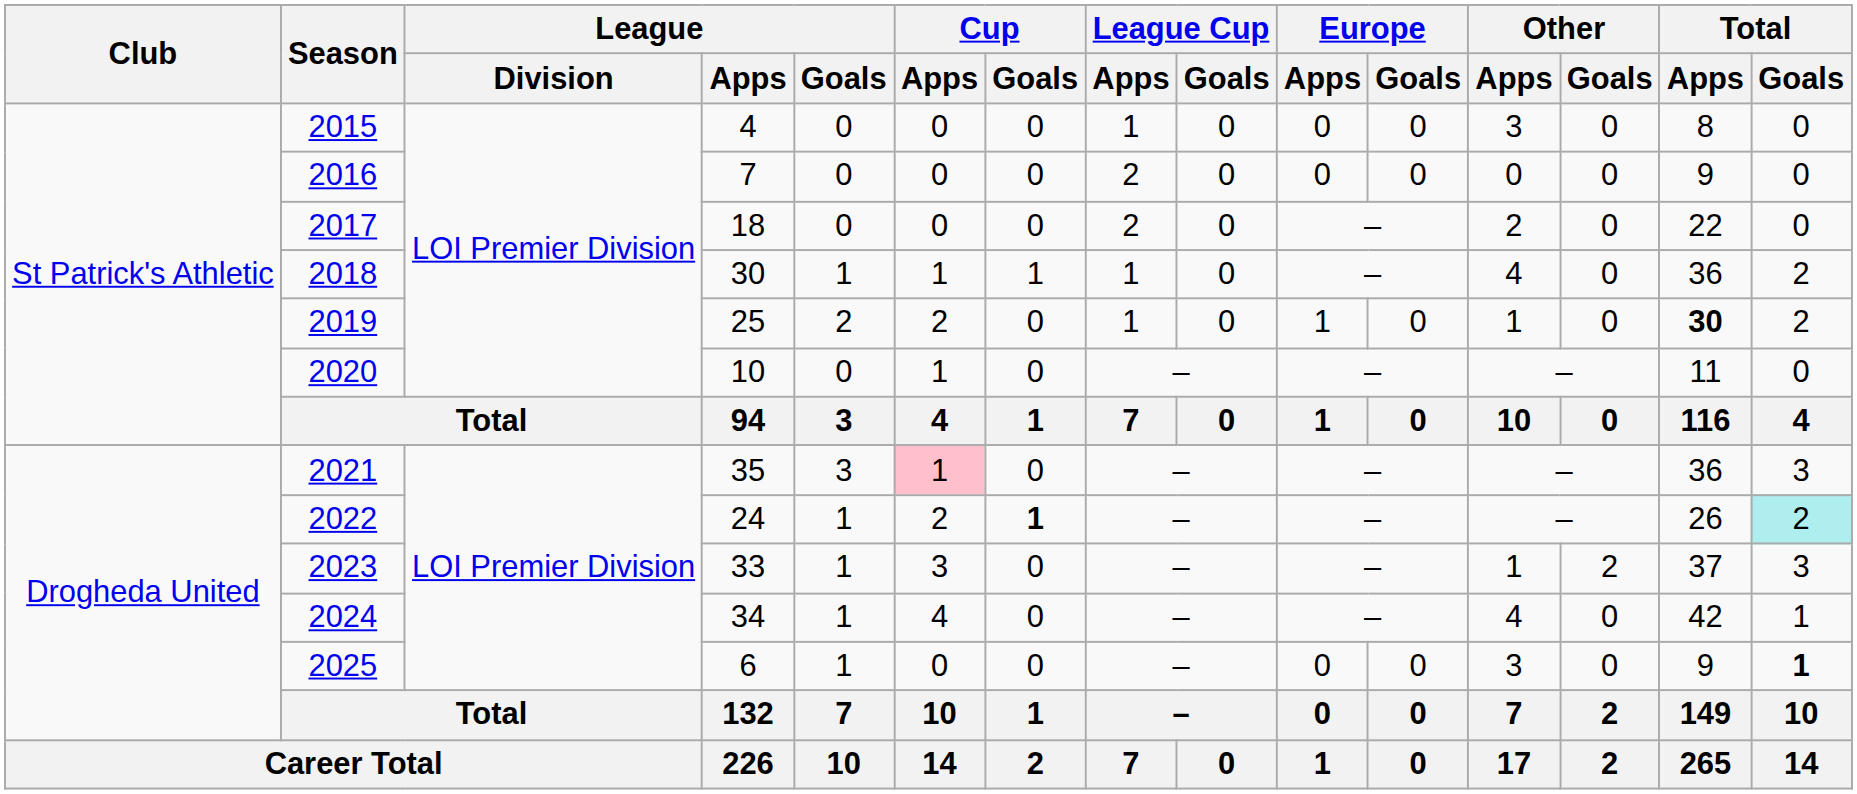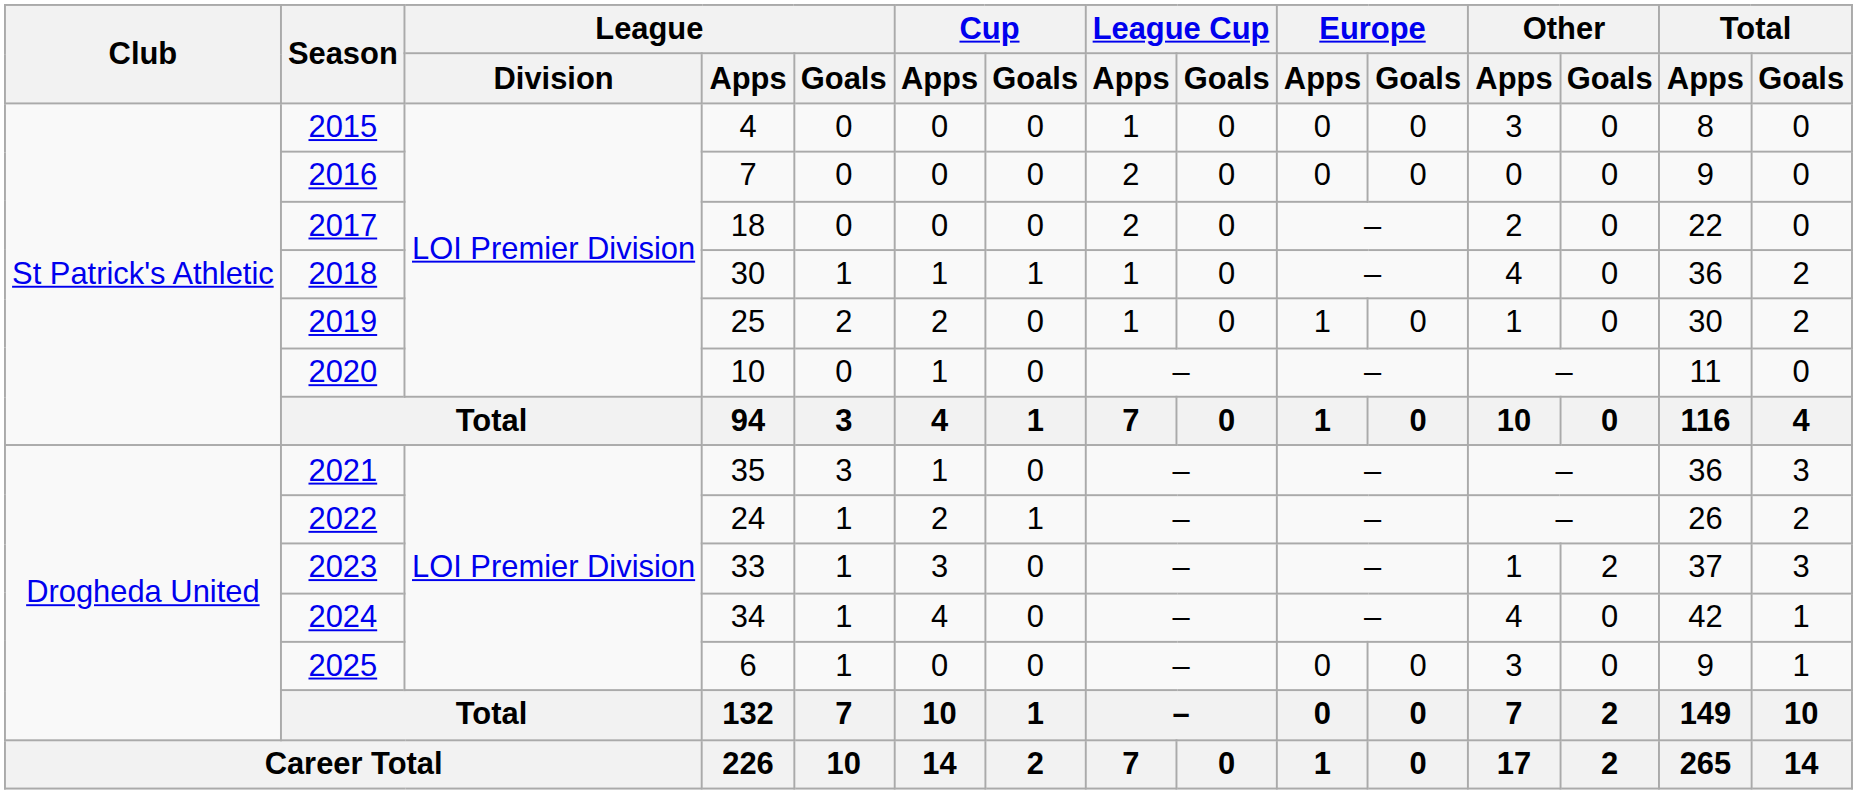(1705, 322) bold -> (1705, 322) normal
(939, 469) pink background -> (939, 469) no background
(1035, 518) bold -> (1035, 518) normal
(1801, 518) paleturquoise background -> (1801, 518) no background
(1801, 665) bold -> (1801, 665) normal
